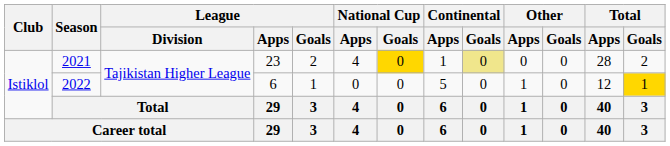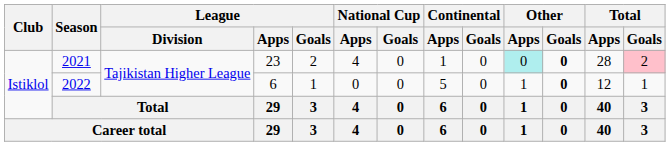(400, 61) gold background -> (400, 61) no background
(483, 61) khaki background -> (483, 61) no background
(524, 61) no background -> (524, 61) paleturquoise background
(564, 61) normal -> (564, 61) bold
(644, 61) no background -> (644, 61) pink background
(564, 84) normal -> (564, 84) bold
(644, 84) gold background -> (644, 84) no background
